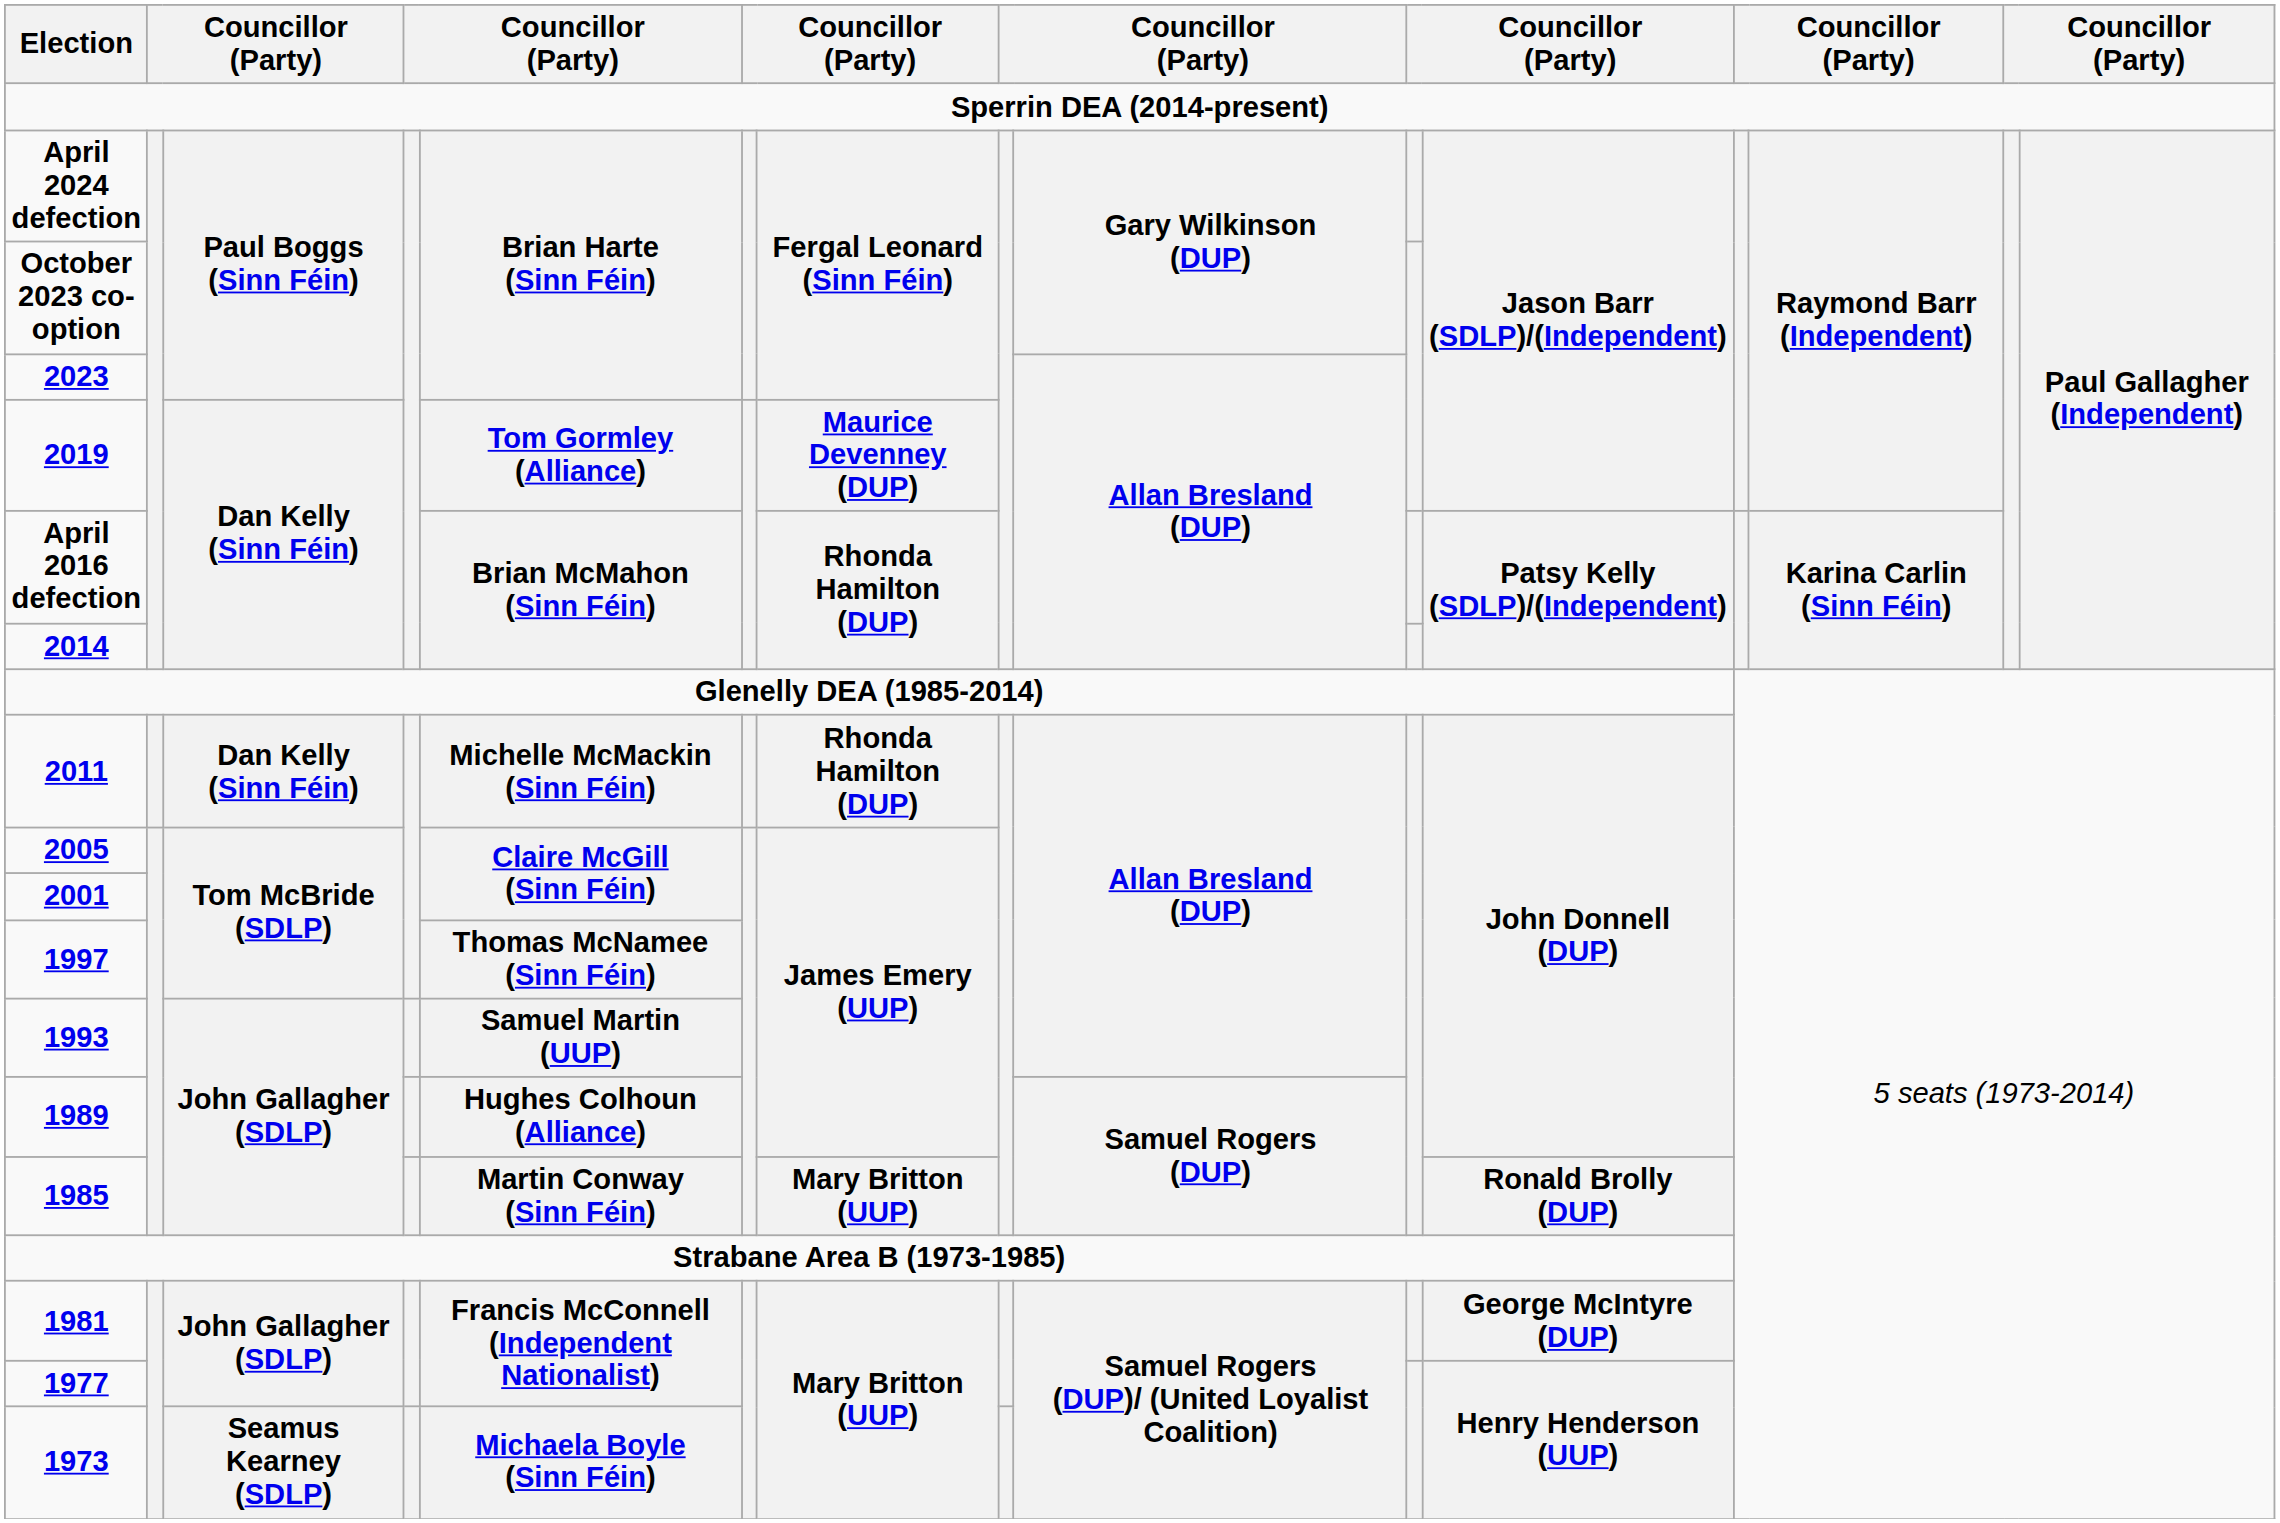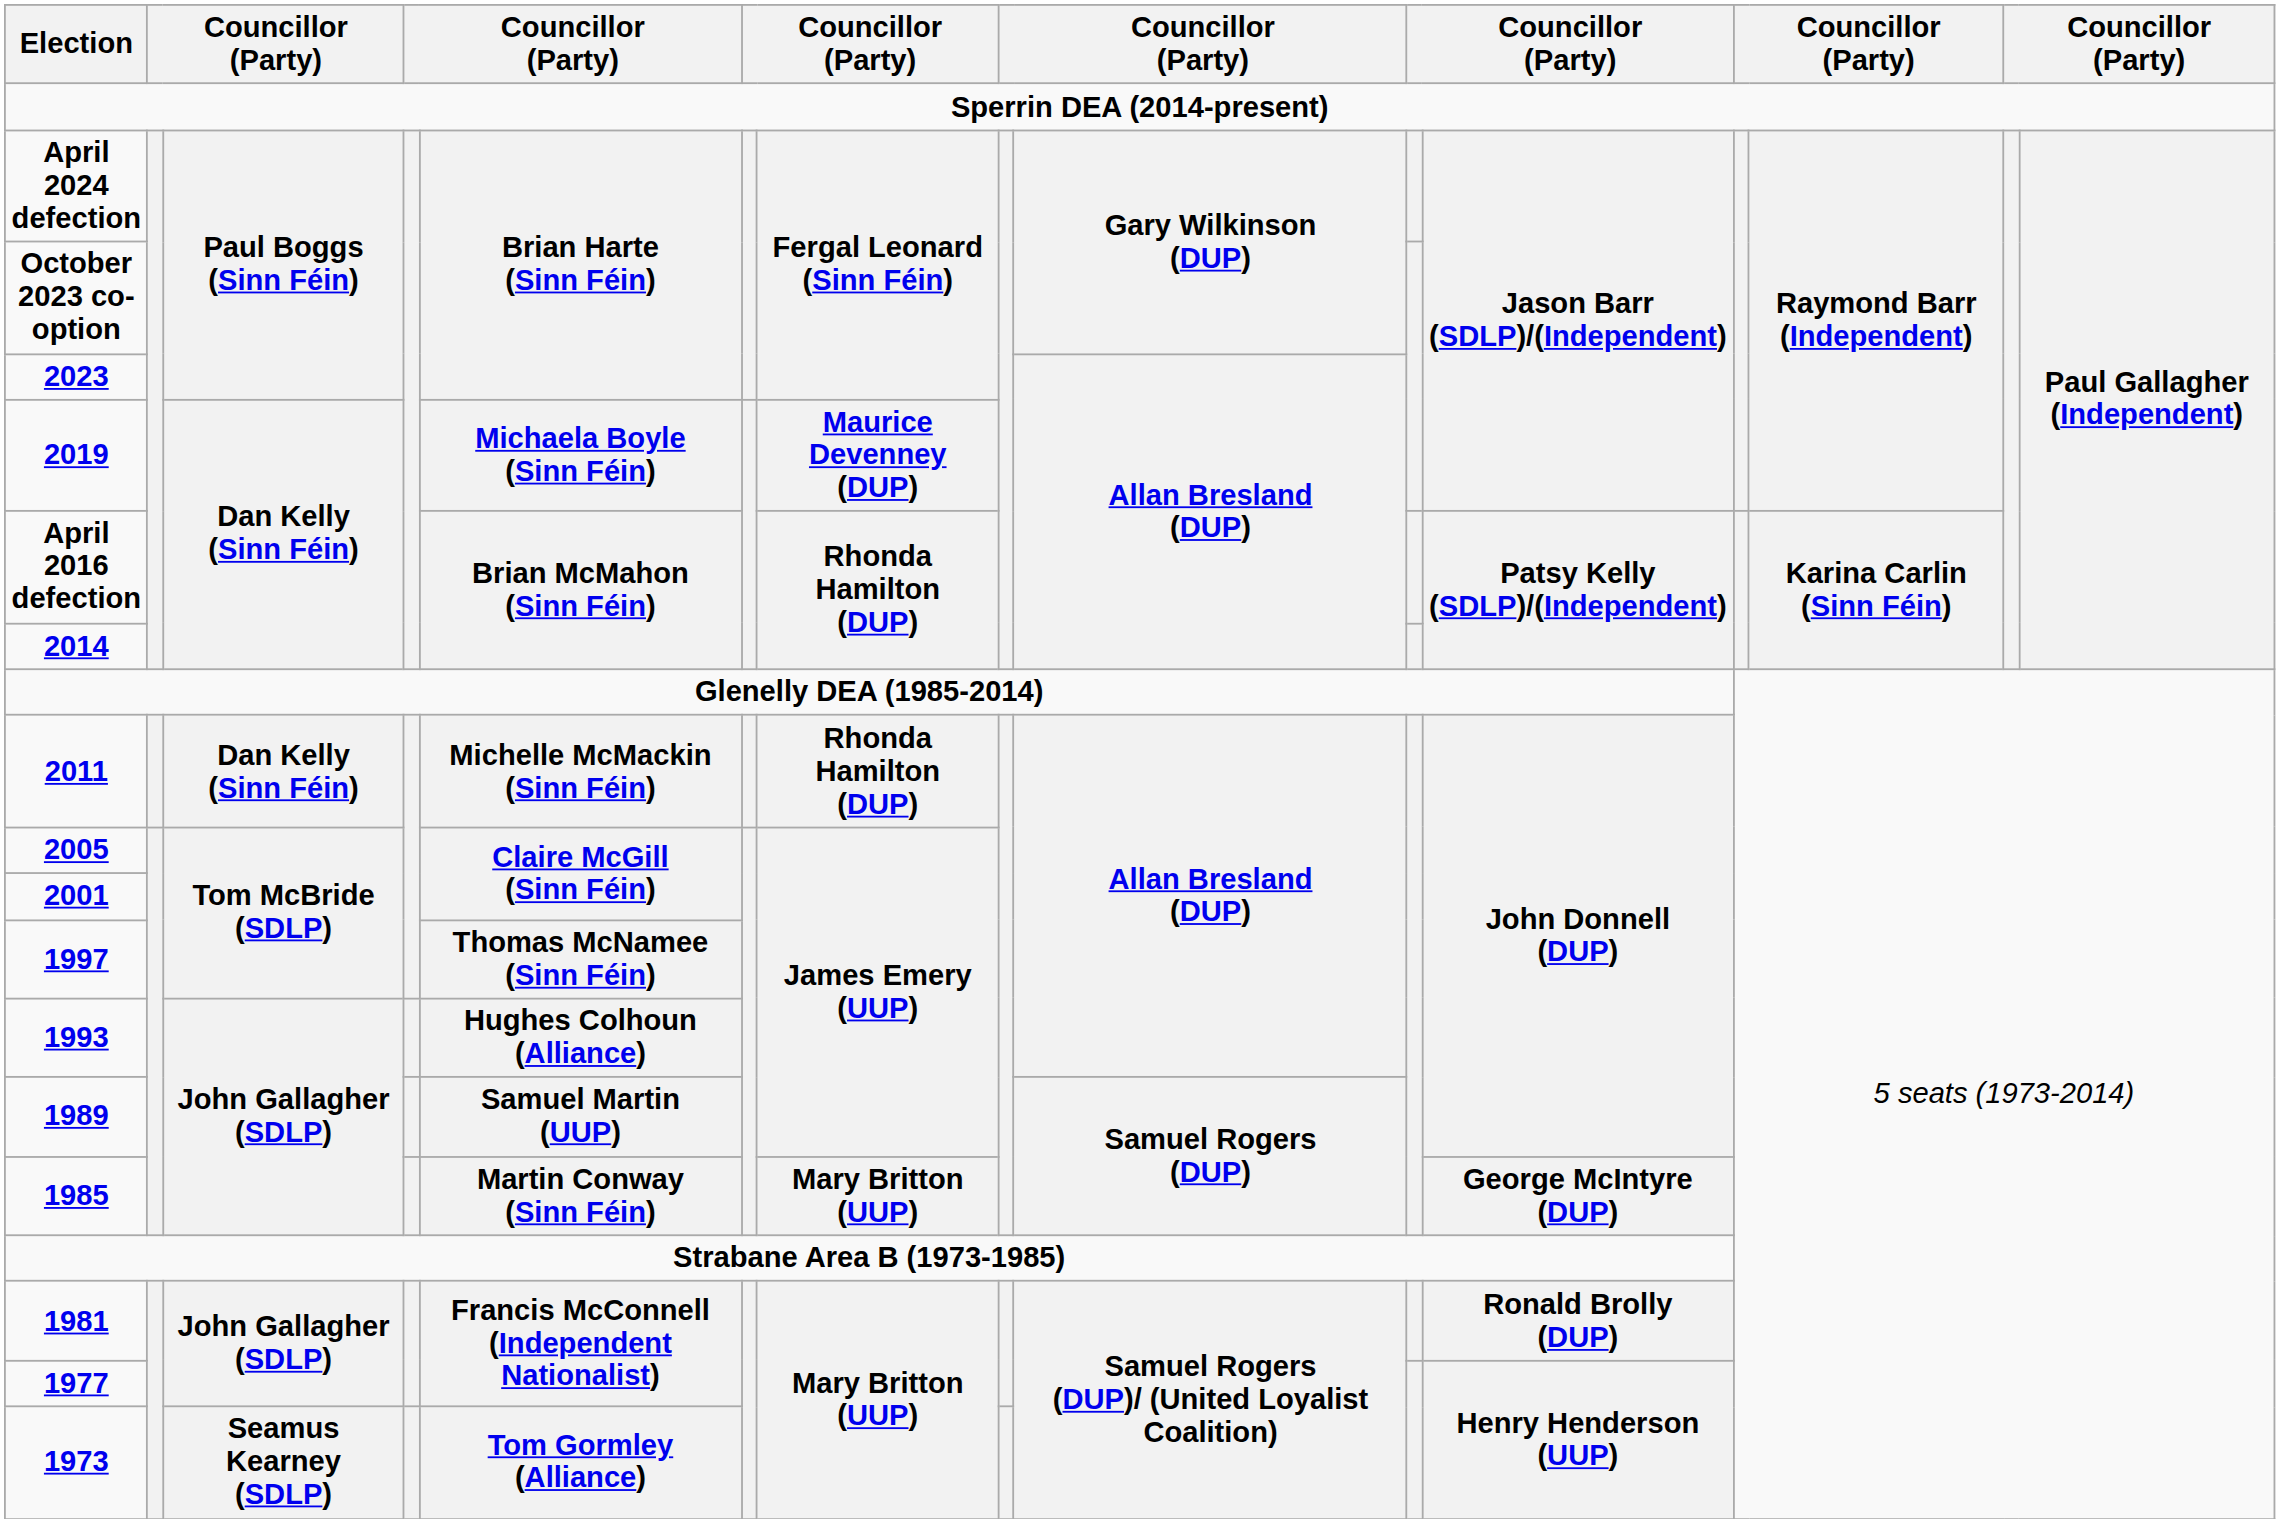(580, 455) Tom Gormley (Alliance) -> (580, 455) Michaela Boyle (Sinn Féin)
(580, 1037) Samuel Martin (UUP) -> (580, 1037) Hughes Colhoun (Alliance)
(580, 1116) Hughes Colhoun (Alliance) -> (580, 1116) Samuel Martin (UUP)
(1578, 1195) Ronald Brolly (DUP) -> (1578, 1195) George McIntyre (DUP)
(1578, 1320) George McIntyre (DUP) -> (1578, 1320) Ronald Brolly (DUP)
(580, 1461) Michaela Boyle (Sinn Féin) -> (580, 1461) Tom Gormley (Alliance)
